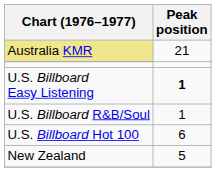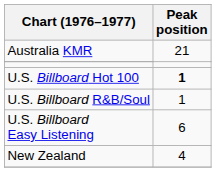(50, 51) khaki background -> (50, 51) no background
(51, 85) U.S. Billboard Easy Listening -> (73, 78) U.S. Billboard Hot 100
(73, 135) U.S. Billboard Hot 100 -> (51, 127) U.S. Billboard Easy Listening
(182, 156) 5 -> (182, 156) 4
